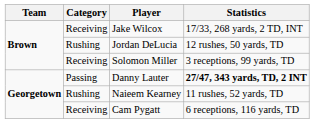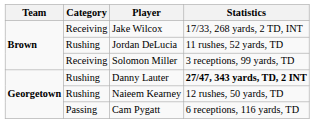(235, 45) 12 rushes, 50 yards, TD -> (234, 45) 11 rushes, 52 yards, TD
(81, 77) Passing -> (83, 77) Rushing
(234, 94) 11 rushes, 52 yards, TD -> (235, 94) 12 rushes, 50 yards, TD
(87, 110) Receiving -> (81, 110) Passing
